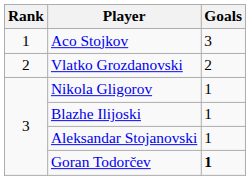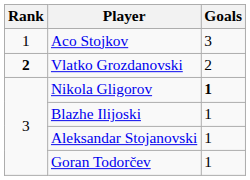(26, 65) normal -> (26, 65) bold
(208, 89) normal -> (208, 89) bold
(208, 162) bold -> (208, 162) normal
